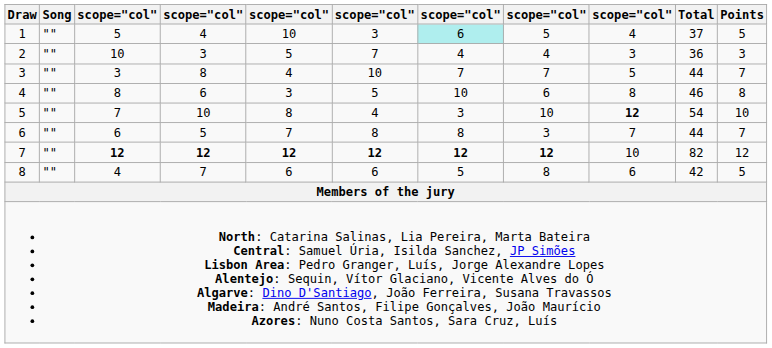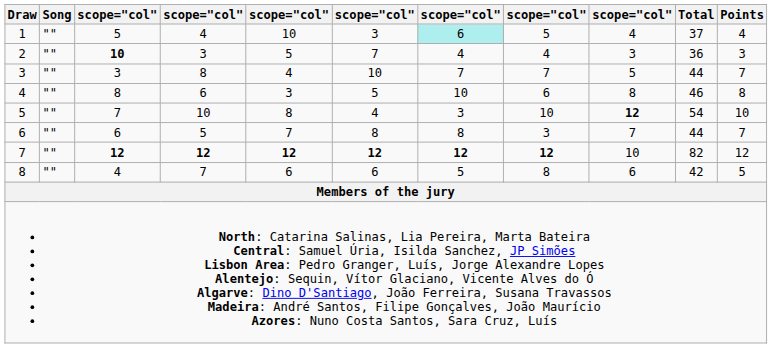(742, 34) 5 -> (742, 34) 4
(117, 54) normal -> (117, 54) bold
